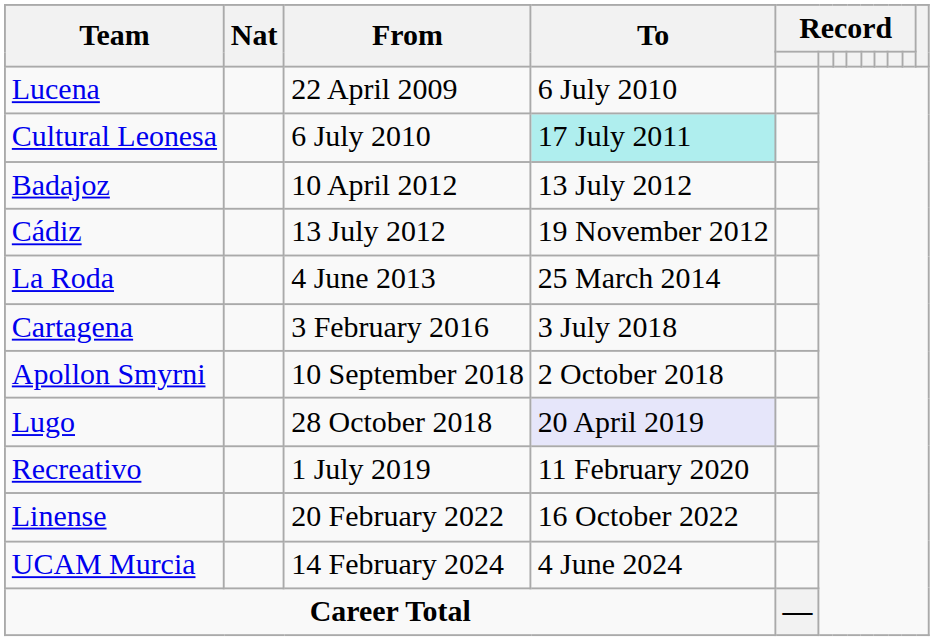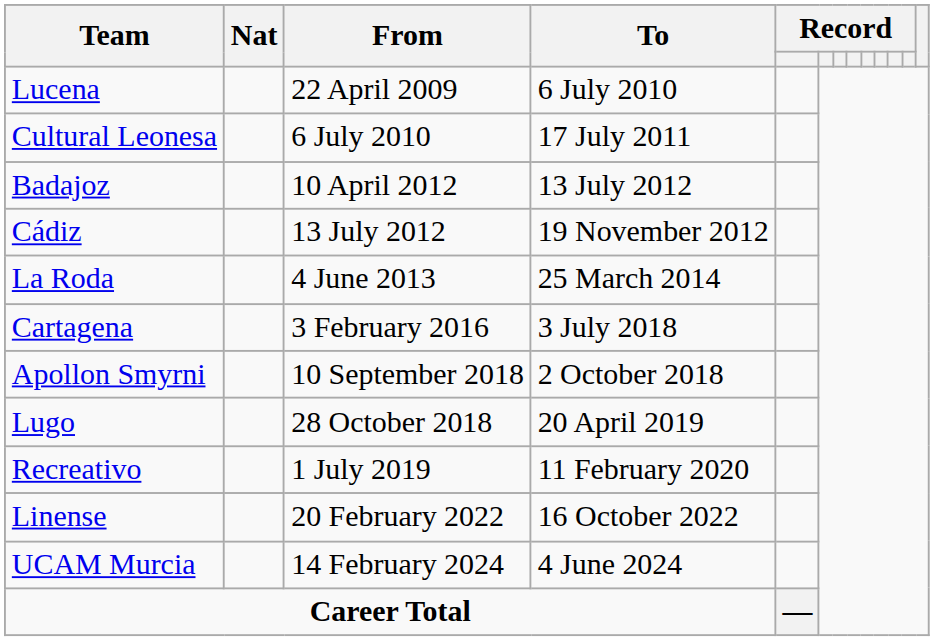(614, 136) paleturquoise background -> (614, 136) no background
(621, 421) lavender background -> (621, 421) no background
